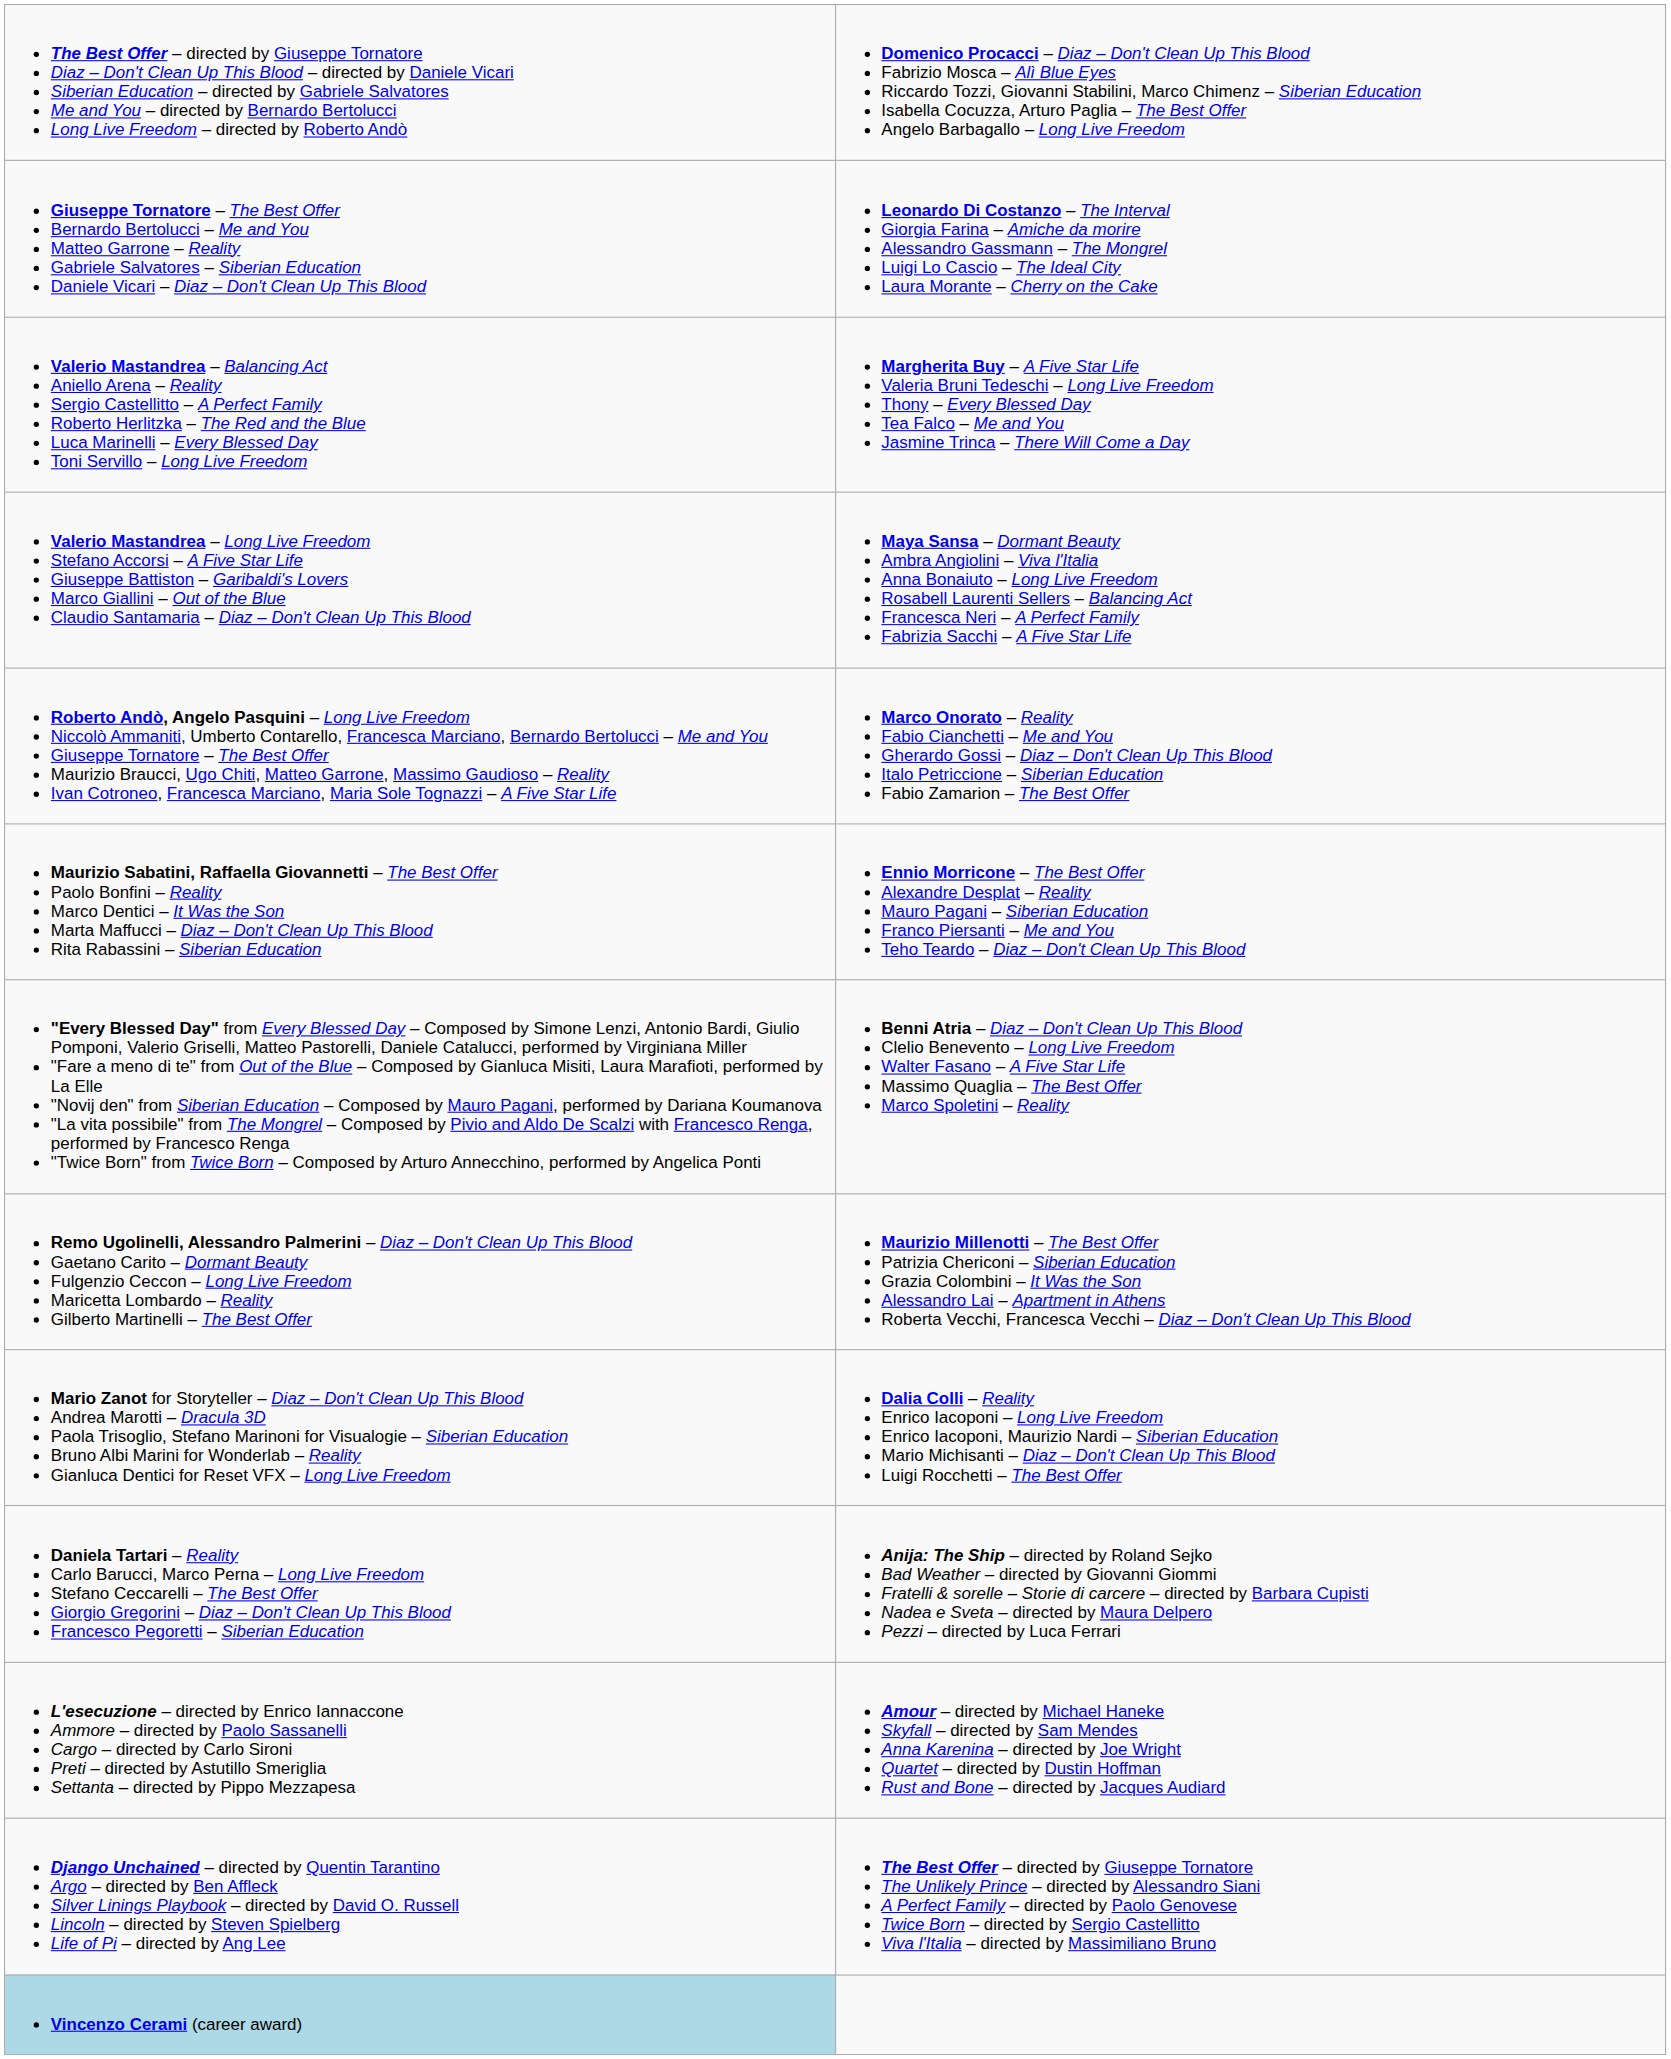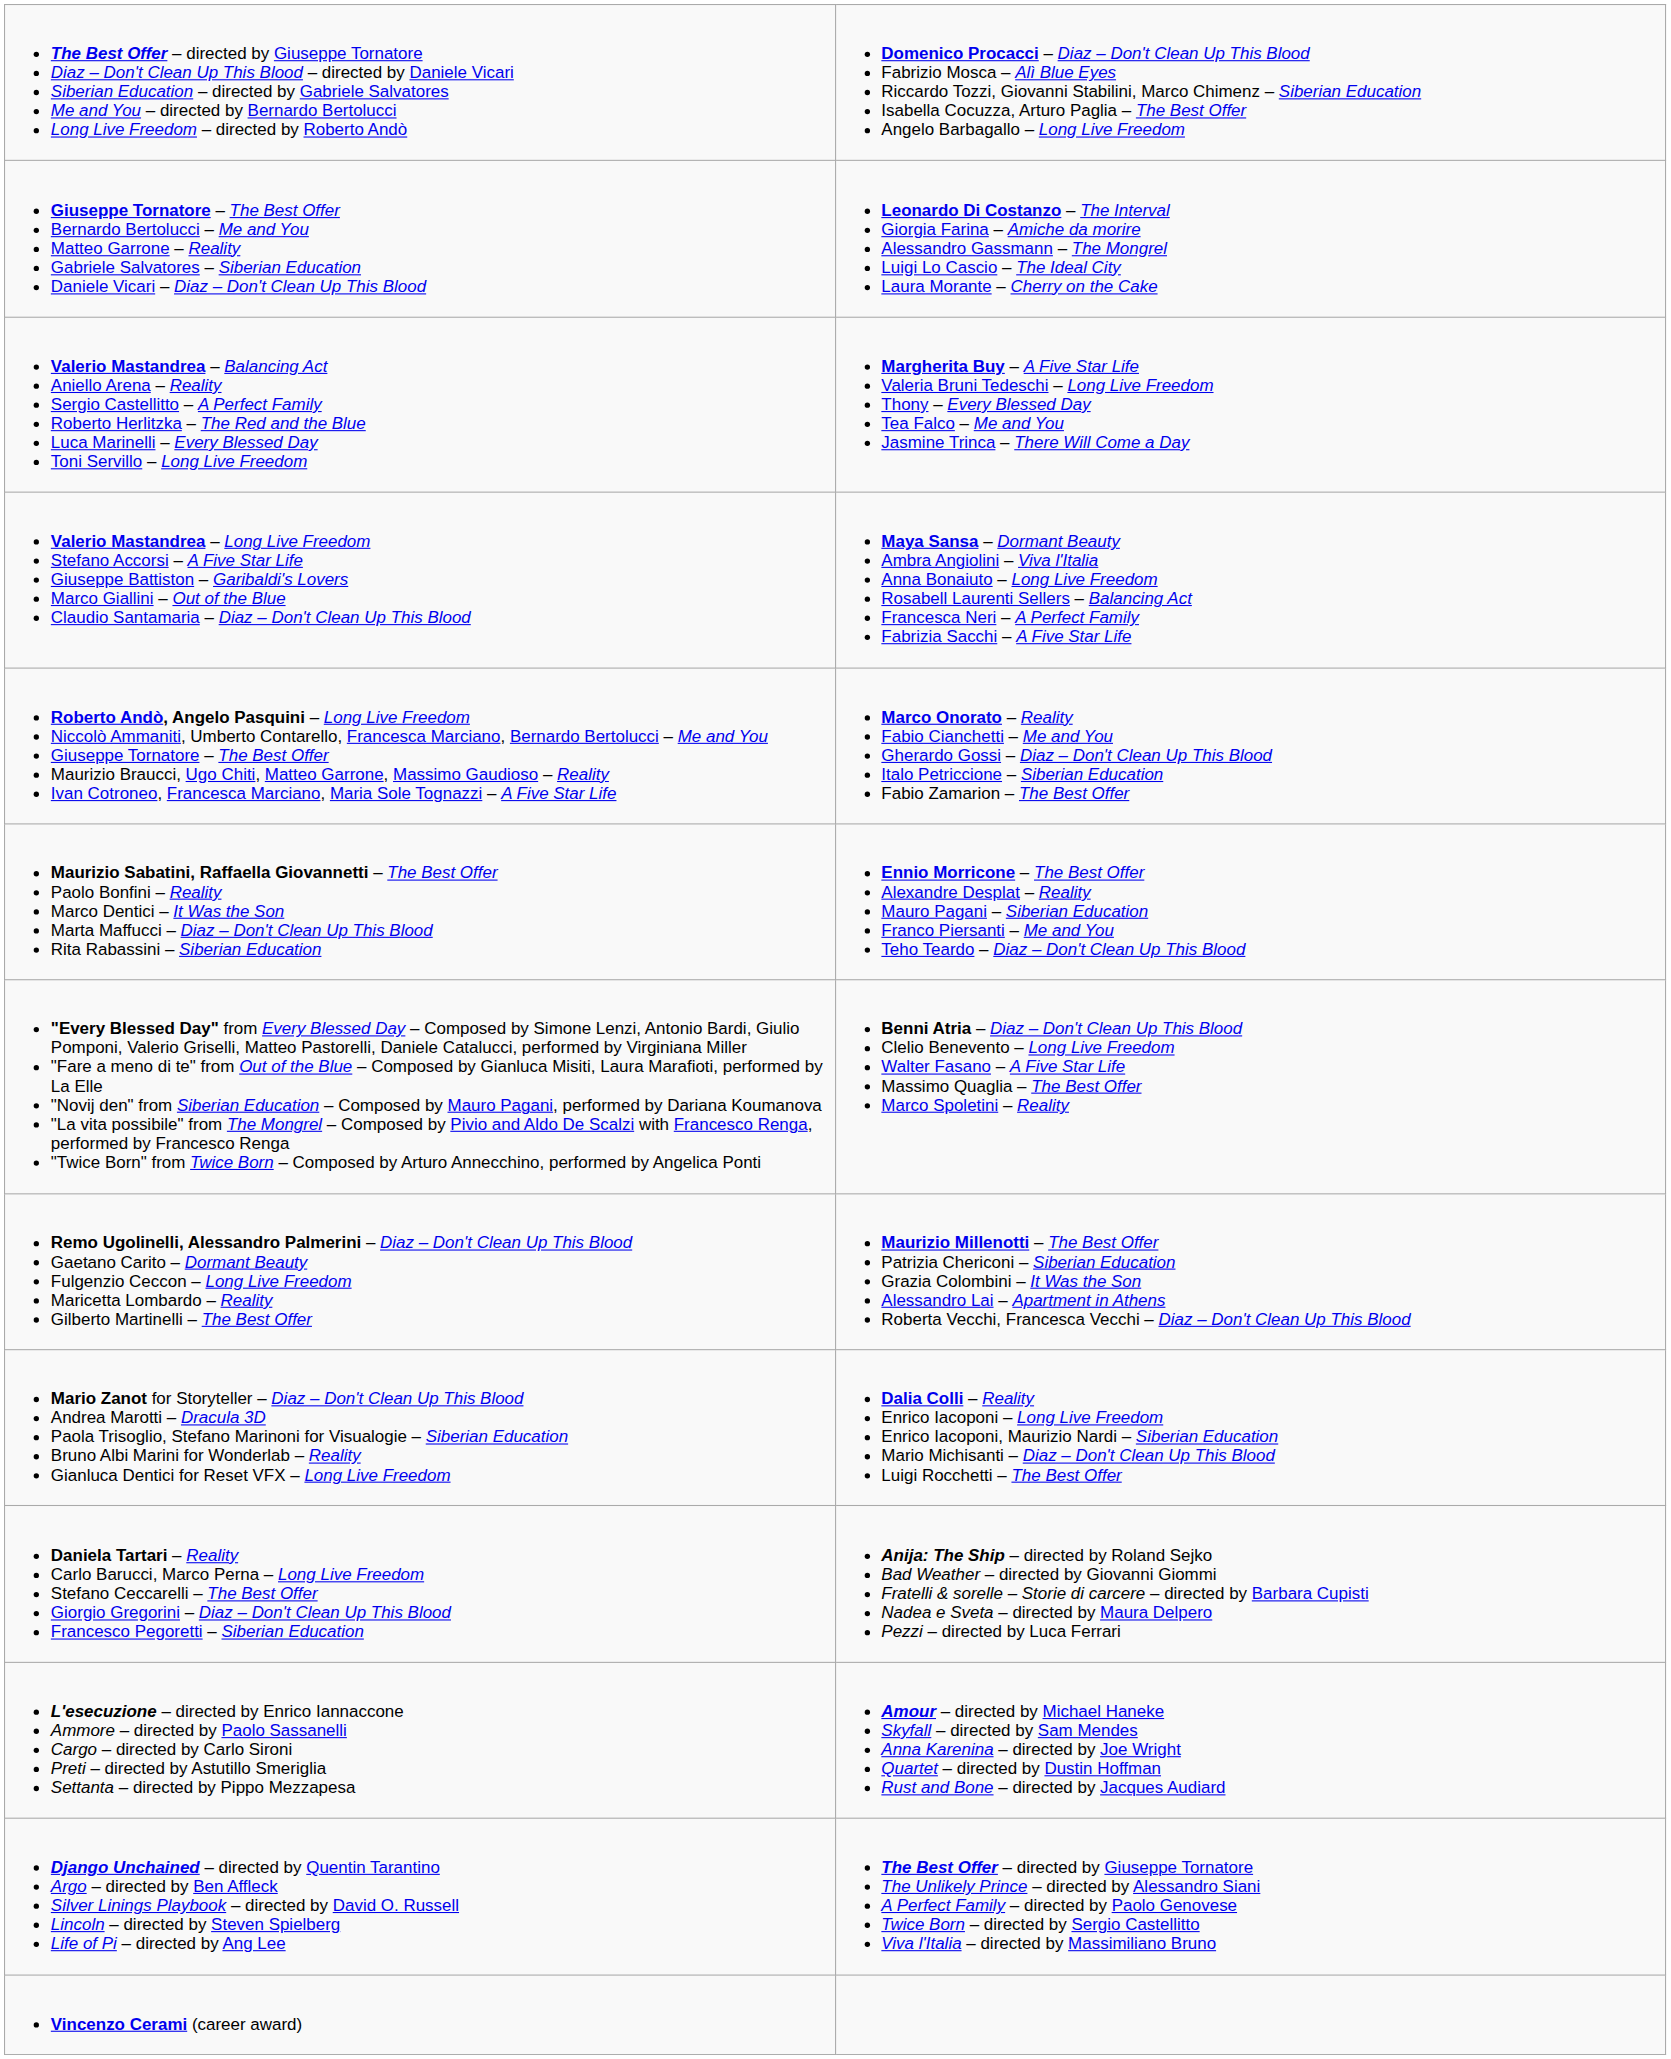(420, 2024) lightblue background -> (420, 2024) no background
